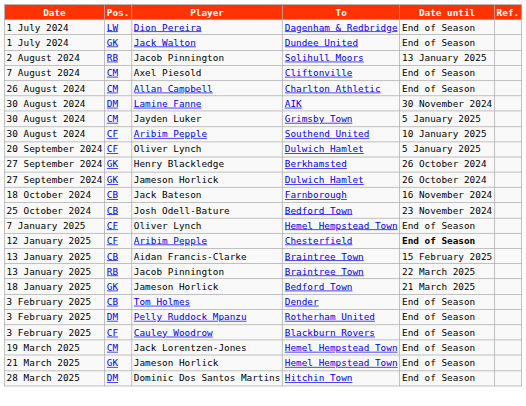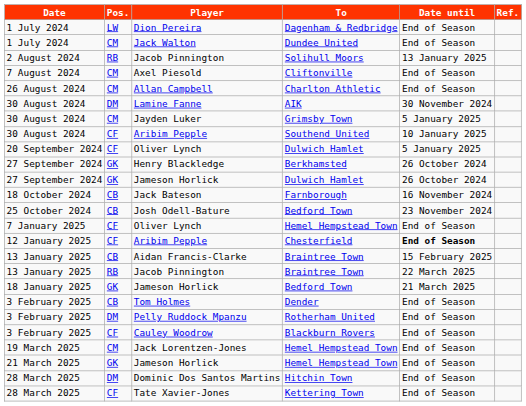(112, 42) GK -> (112, 42) CM
+ row: (182, 393)
